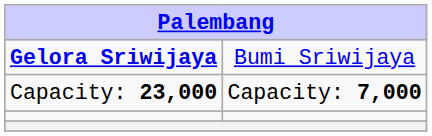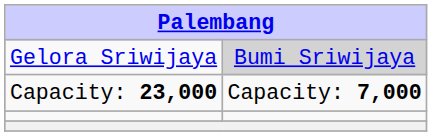(114, 58) bold -> (114, 58) normal
(325, 58) no background -> (325, 58) lightgrey background
